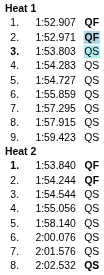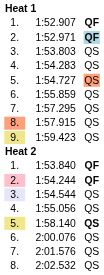(15, 51) bold -> (15, 51) normal
(92, 51) paleturquoise background -> (92, 51) no background
(92, 80) no background -> (92, 80) lightsalmon background
(15, 123) no background -> (15, 123) lightsalmon background
(15, 137) no background -> (15, 137) khaki background
(15, 166) bold -> (15, 166) normal
(15, 180) no background -> (15, 180) pink background
(15, 194) no background -> (15, 194) lavender background
(15, 223) no background -> (15, 223) khaki background
(92, 223) normal -> (92, 223) bold
(92, 266) bold -> (92, 266) normal
